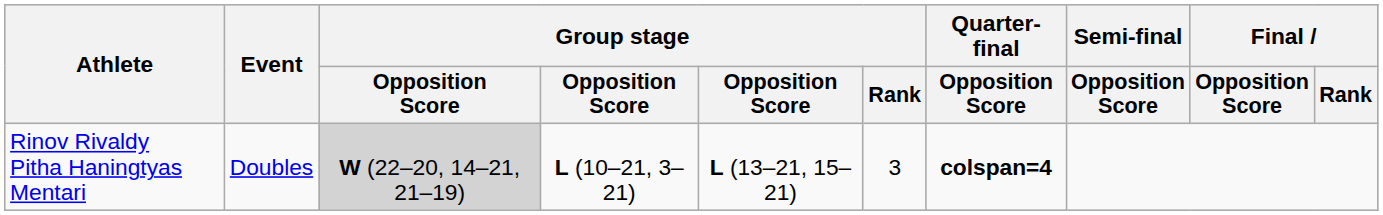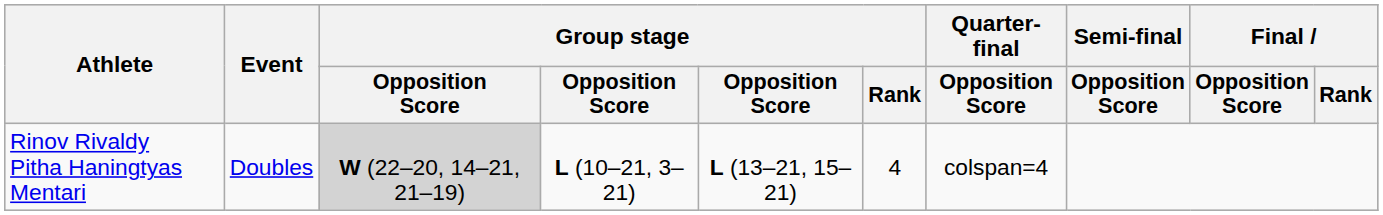(895, 167) 3 -> (895, 167) 4
(996, 167) bold -> (996, 167) normal
